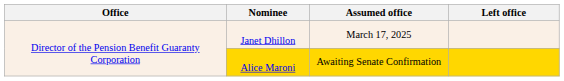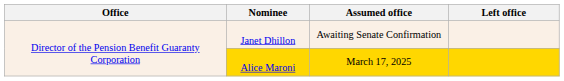(379, 34) March 17, 2025 -> (379, 34) Awaiting Senate Confirmation
(379, 62) Awaiting Senate Confirmation -> (379, 62) March 17, 2025
